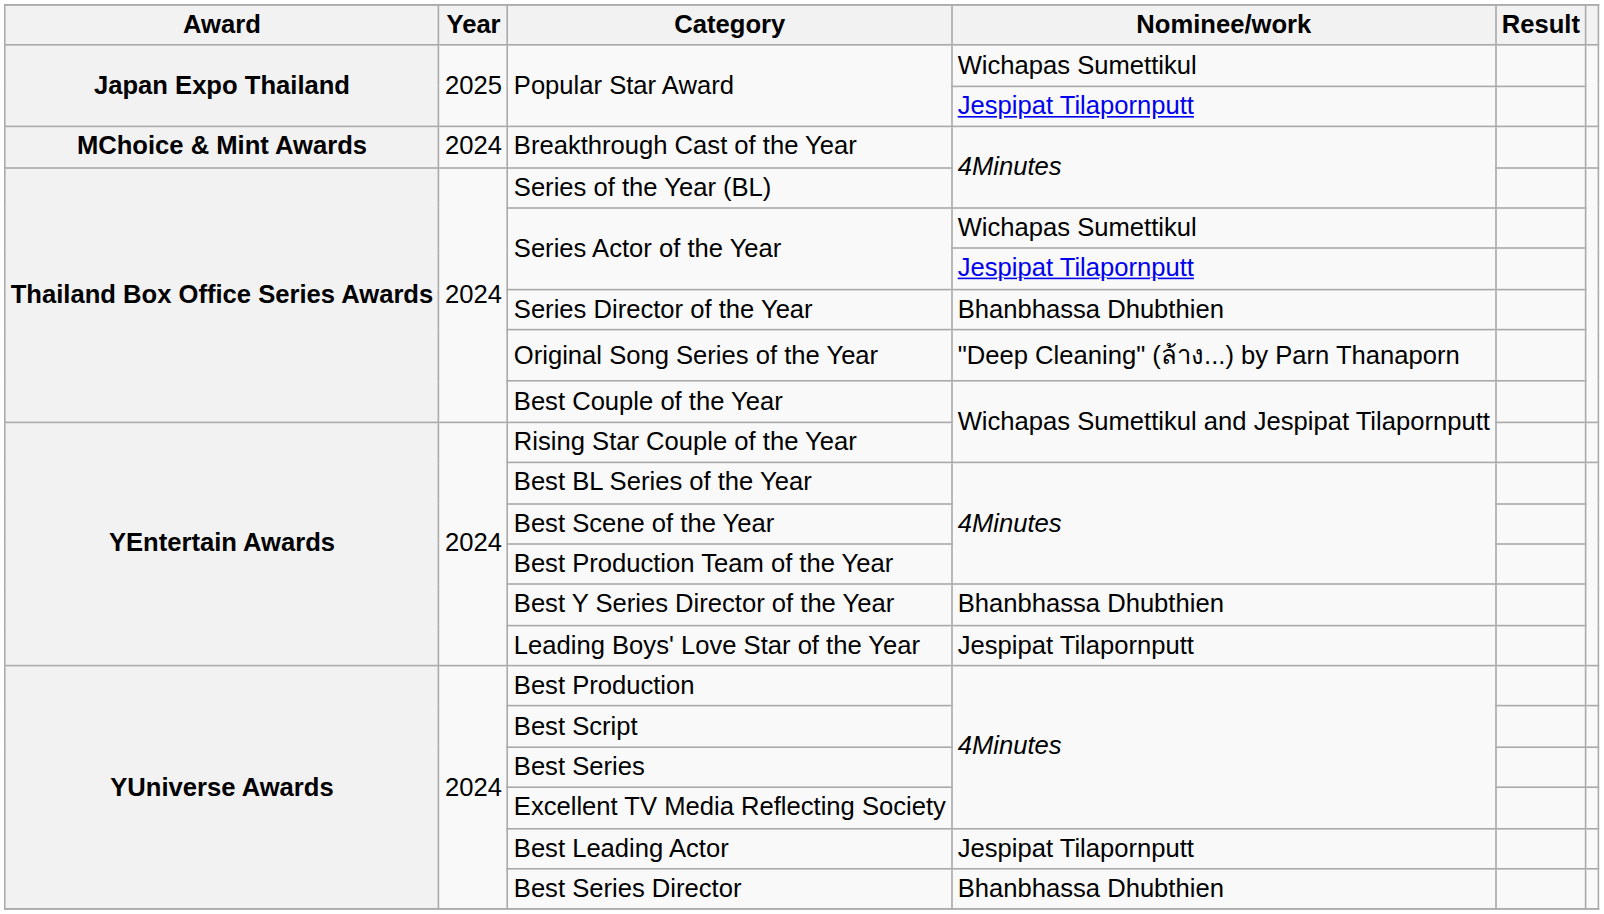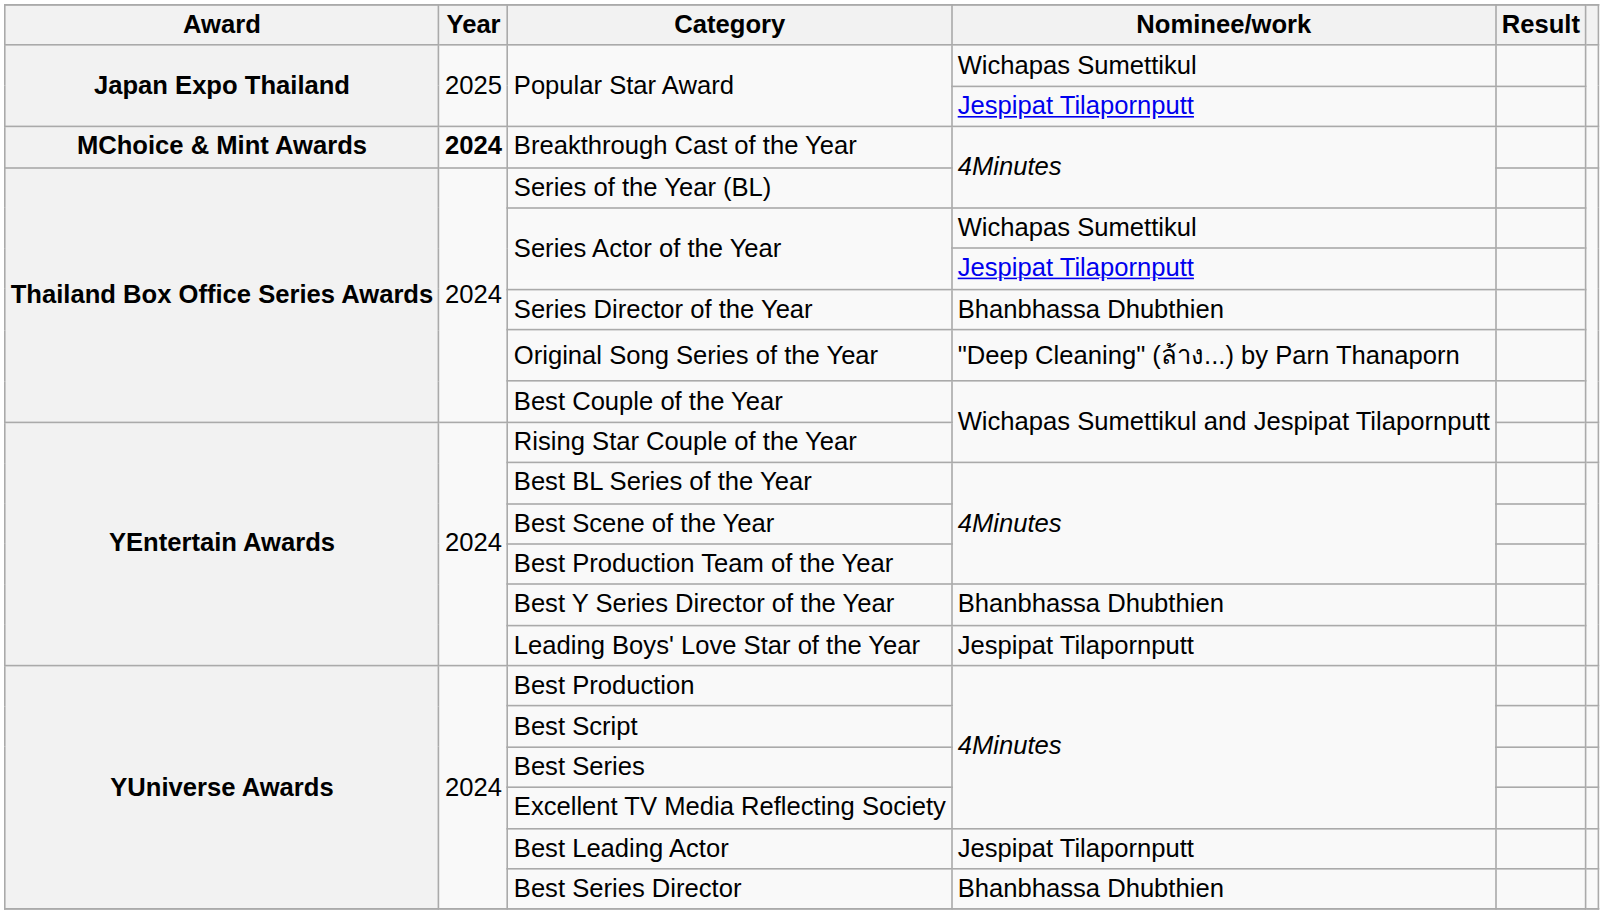(474, 146) normal -> (474, 146) bold
